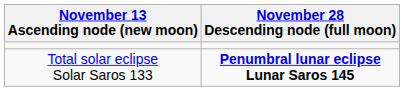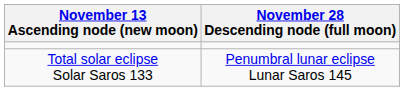(300, 67) bold -> (300, 67) normal
